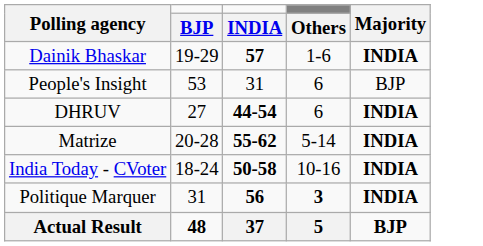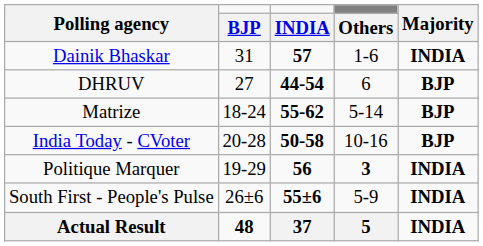(197, 55) 19-29 -> (244, 55) 31
- row: (88, 84)
(390, 112) INDIA -> (438, 84) BJP
(197, 141) 20-28 -> (244, 112) 18-24
(390, 141) INDIA -> (438, 112) BJP
(197, 169) 18-24 -> (244, 141) 20-28
(390, 169) INDIA -> (438, 141) BJP
(197, 197) 31 -> (244, 169) 19-29
+ row: (111, 197)
(390, 226) BJP -> (438, 226) INDIA
